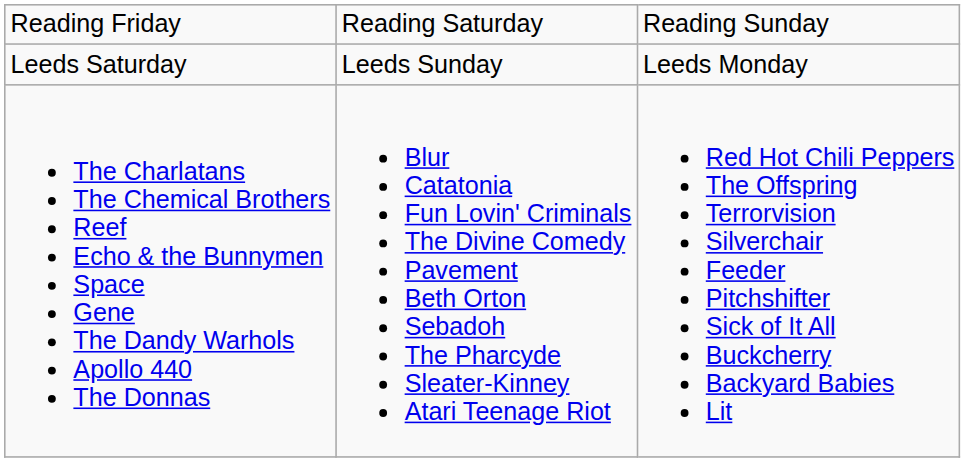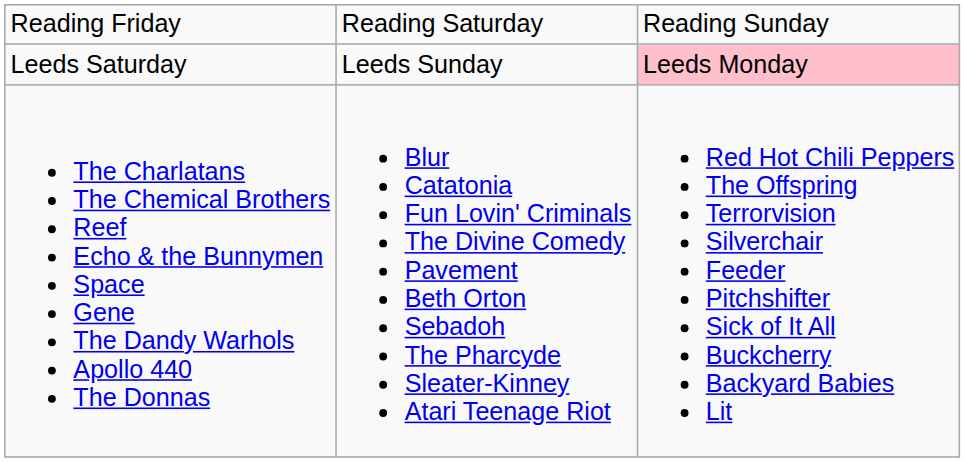(725, 64) no background -> (725, 64) pink background
